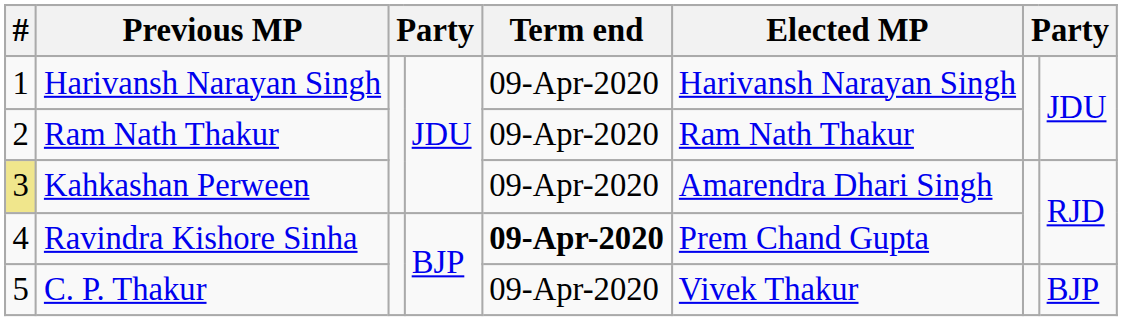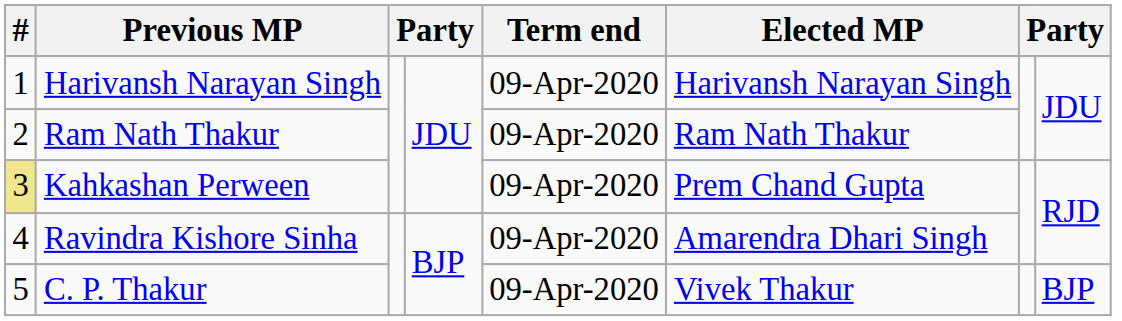(836, 185) Amarendra Dhari Singh -> (799, 185) Prem Chand Gupta
(576, 237) bold -> (574, 237) normal
(804, 237) Prem Chand Gupta -> (831, 237) Amarendra Dhari Singh
